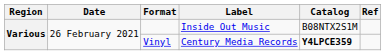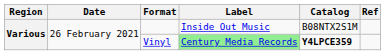(239, 42) no background -> (239, 42) lightgreen background
